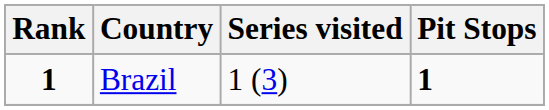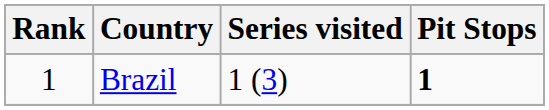(49, 79) bold -> (49, 79) normal
